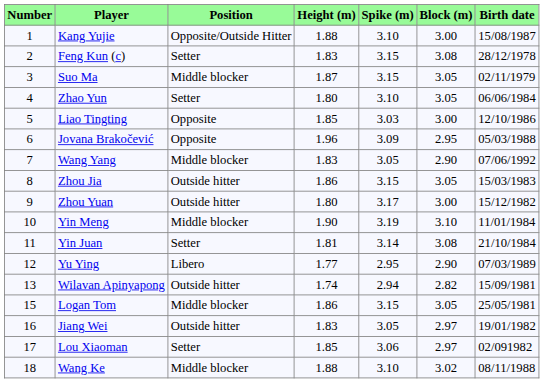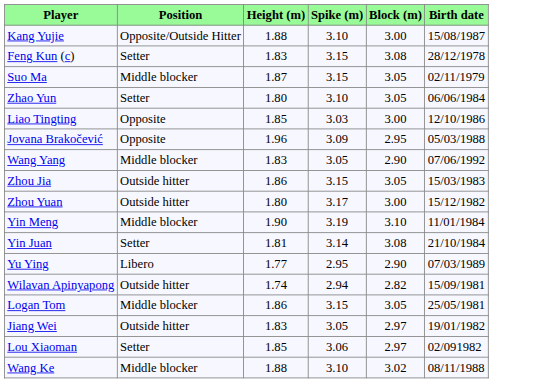- column: (30, 14)
